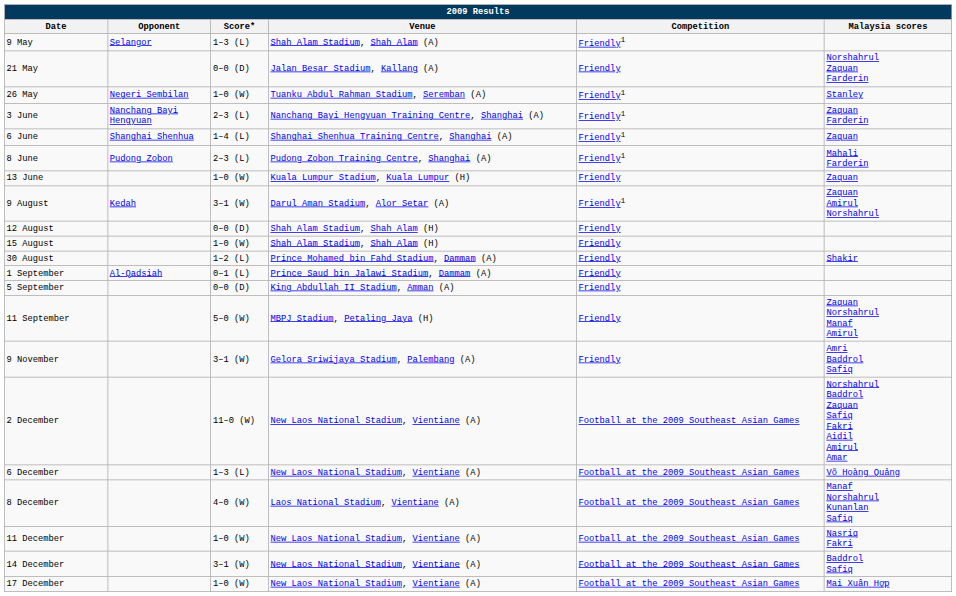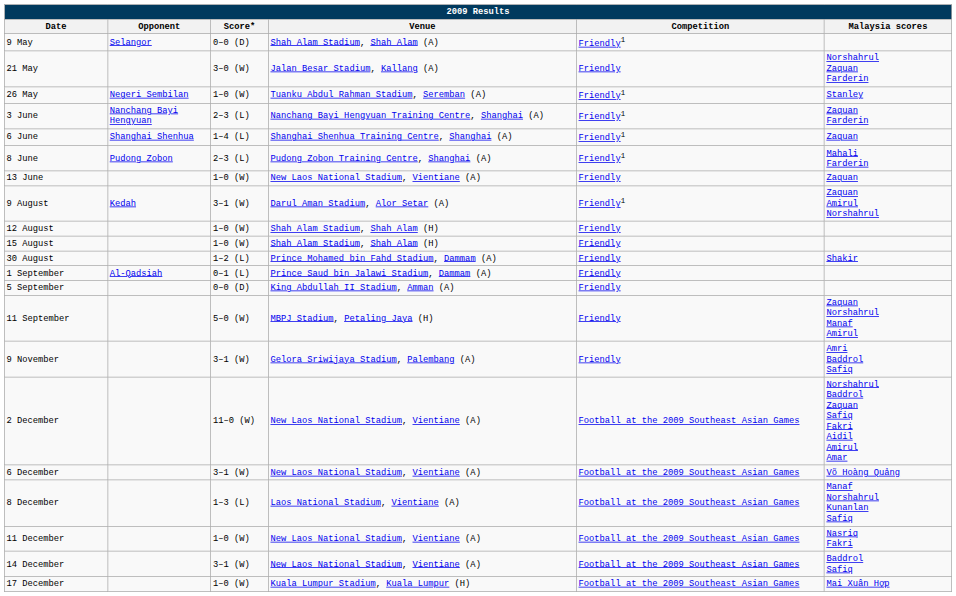(231, 42) 1–3 (L) -> (231, 42) 0–0 (D)
(231, 68) 0–0 (D) -> (231, 68) 3–0 (W)
(370, 178) Kuala Lumpur Stadium, Kuala Lumpur (H) -> (376, 178) New Laos National Stadium, Vientiane (A)
(231, 228) 0–0 (D) -> (231, 228) 1–0 (W)
(231, 472) 1–3 (L) -> (231, 472) 3–1 (W)
(231, 503) 4–0 (W) -> (231, 503) 1–3 (L)
(376, 584) New Laos National Stadium, Vientiane (A) -> (370, 584) Kuala Lumpur Stadium, Kuala Lumpur (H)
